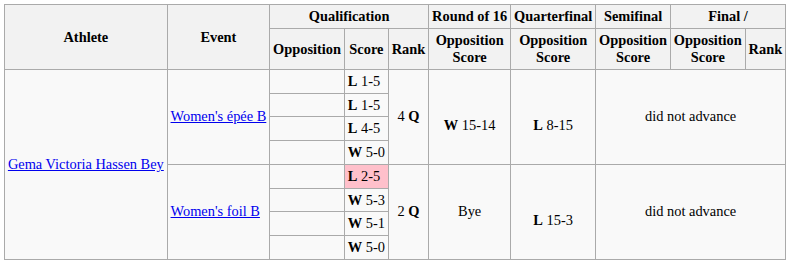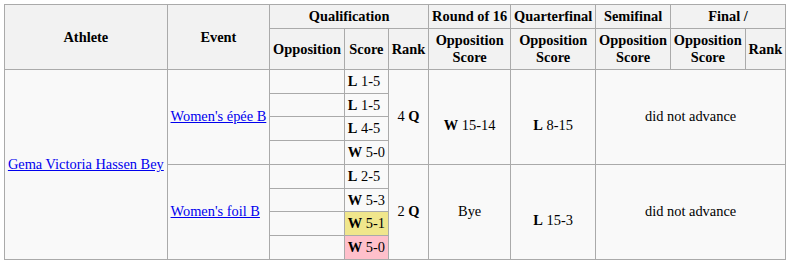(364, 176) pink background -> (364, 176) no background
(366, 223) no background -> (366, 223) khaki background
(366, 247) no background -> (366, 247) pink background
